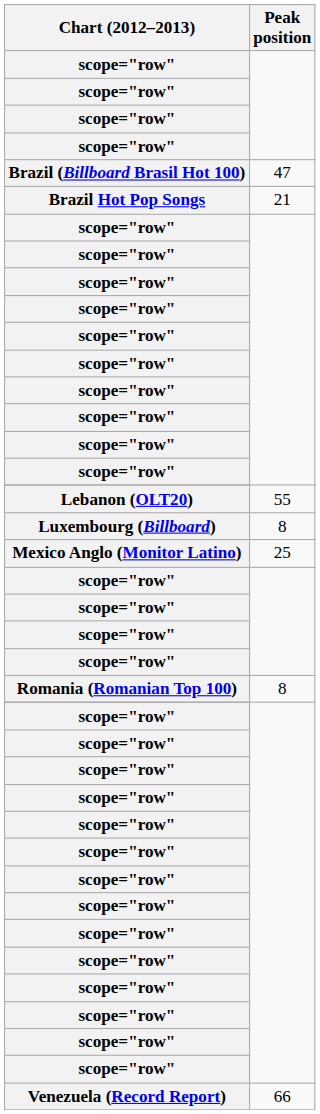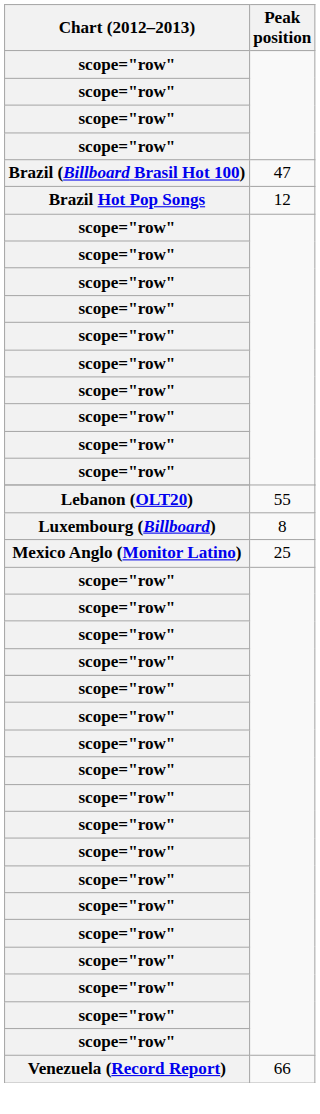(282, 200) 21 -> (282, 200) 12
- row: (127, 688)
